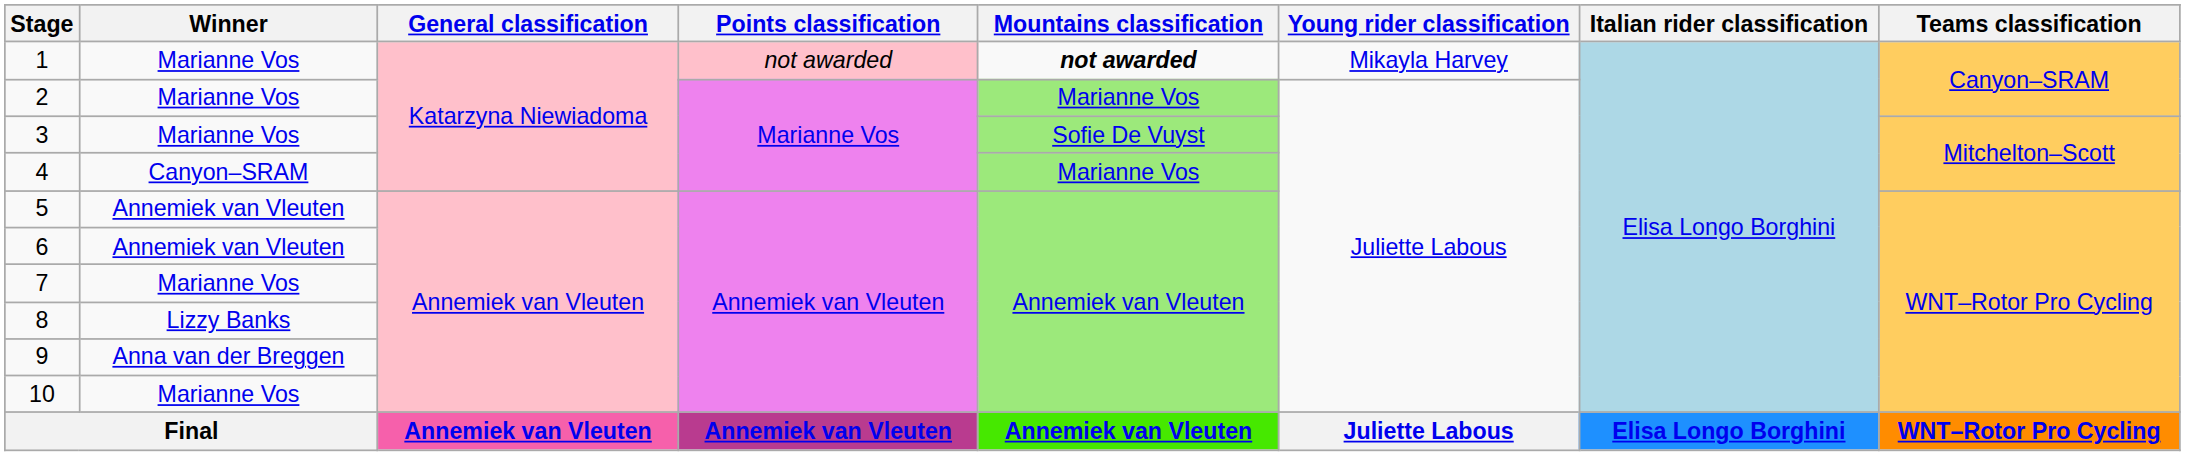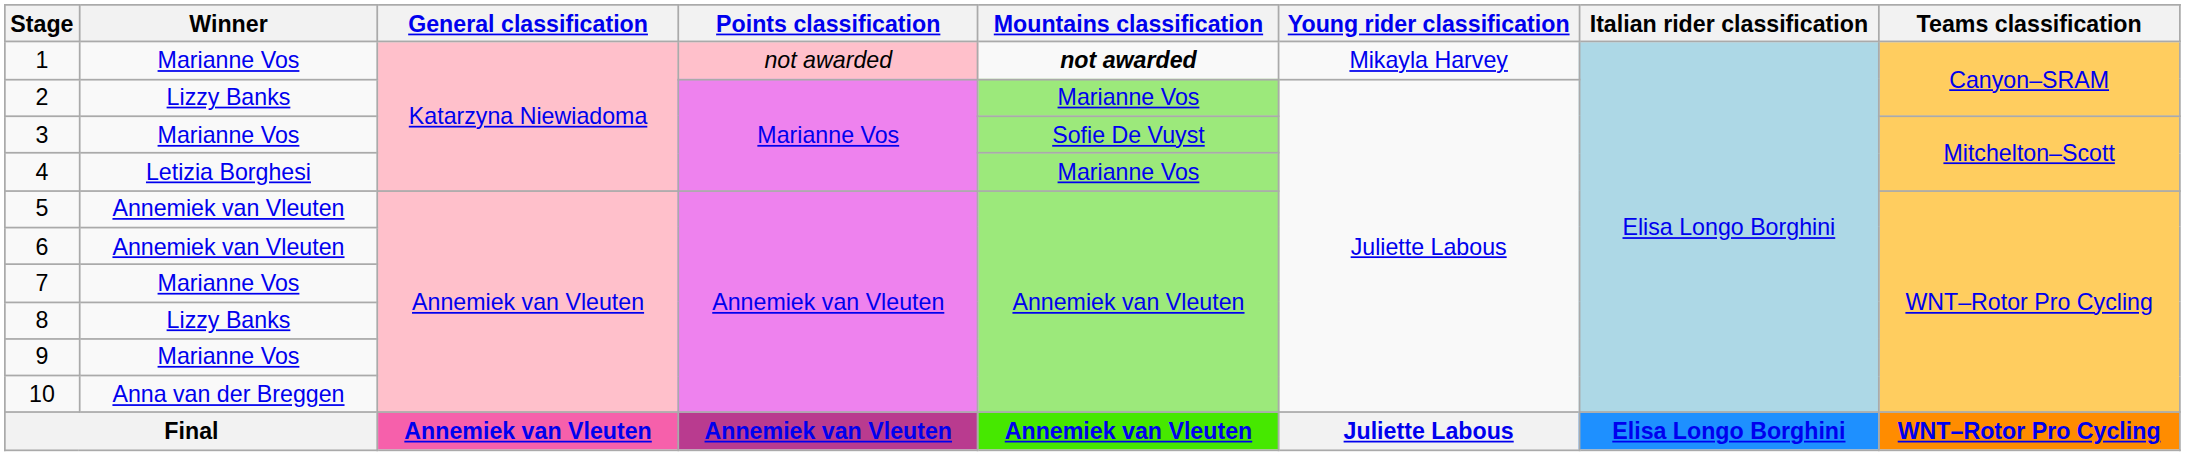(228, 98) Marianne Vos -> (228, 98) Lizzy Banks
(228, 172) Canyon–SRAM -> (228, 172) Letizia Borghesi
(228, 357) Anna van der Breggen -> (228, 357) Marianne Vos
(228, 395) Marianne Vos -> (228, 395) Anna van der Breggen
